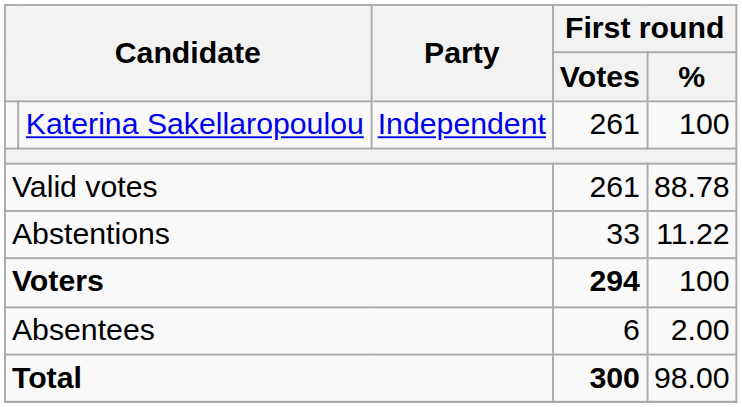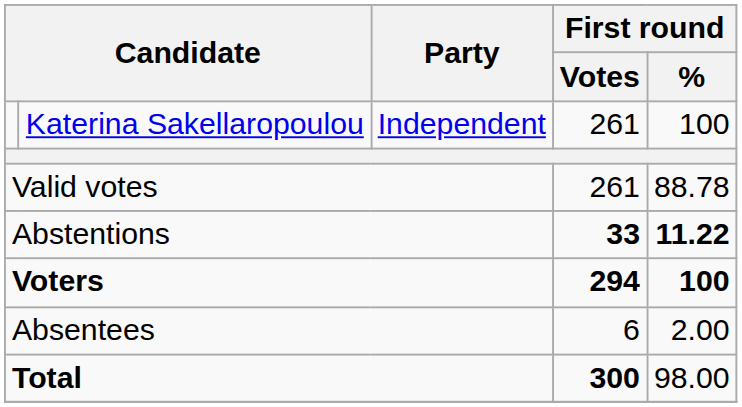(623, 234) normal -> (623, 234) bold
(693, 234) normal -> (693, 234) bold
(704, 282) normal -> (704, 282) bold
